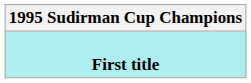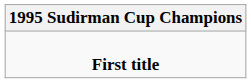(126, 63) paleturquoise background -> (126, 63) no background
